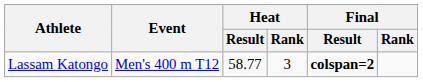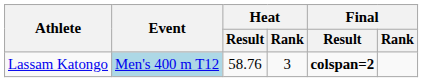(167, 64) no background -> (167, 64) lightblue background
(245, 64) 58.77 -> (245, 64) 58.76
